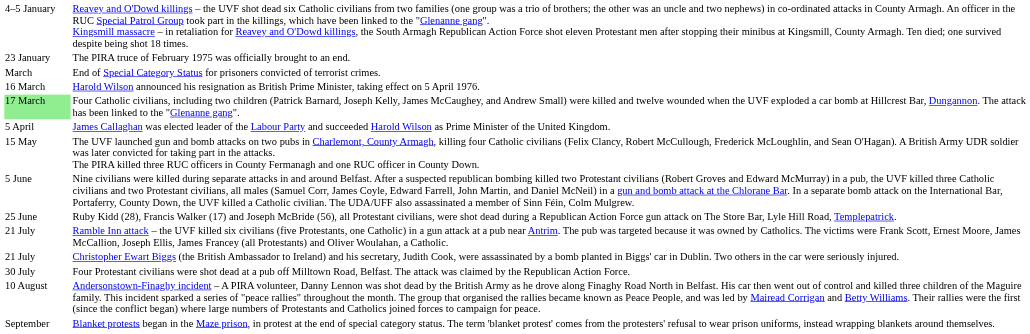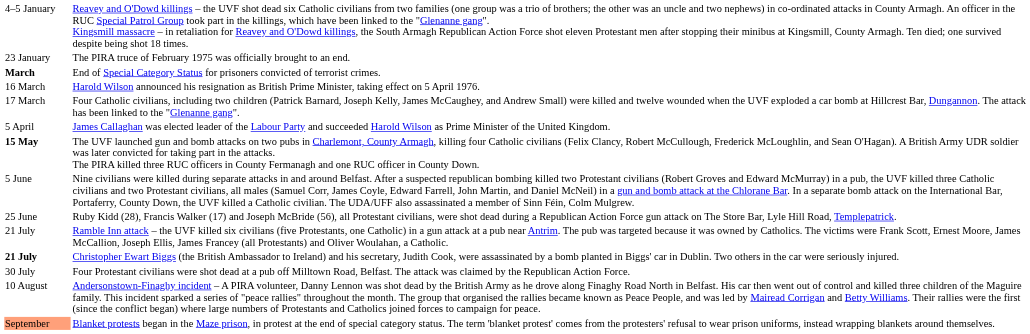(19, 72) normal -> (20, 72) bold
(25, 101) lightgreen background -> (25, 101) no background
(21, 141) normal -> (22, 141) bold
(20, 257) normal -> (21, 257) bold
(27, 323) no background -> (27, 323) lightsalmon background
